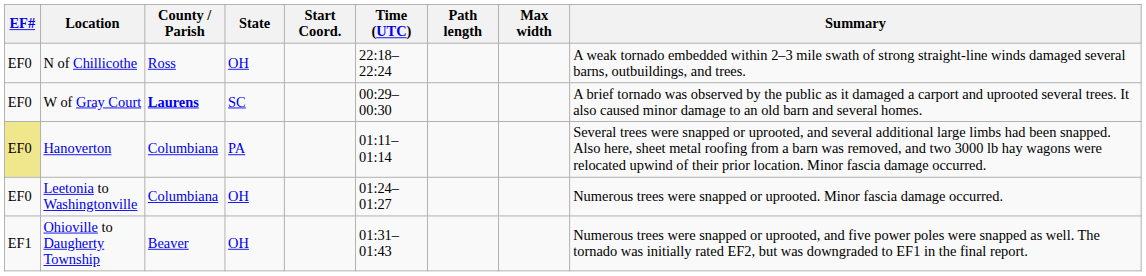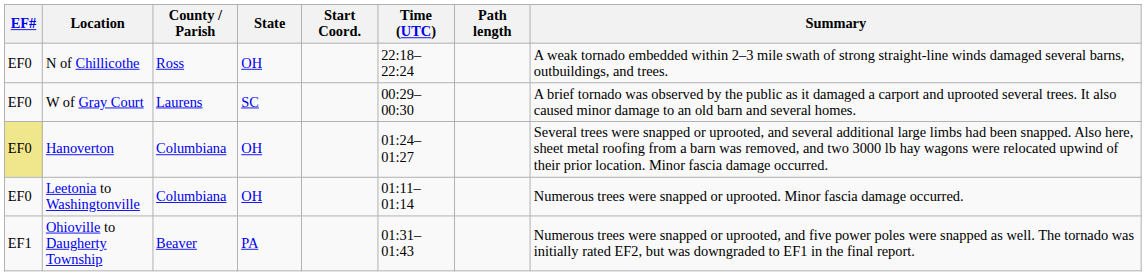- column: (534, 24)
(173, 102) bold -> (179, 102) normal
(237, 149) PA -> (252, 149) OH
(379, 149) 01:11–01:14 -> (401, 149) 01:24–01:27
(379, 196) 01:24–01:27 -> (401, 196) 01:11–01:14
(239, 243) OH -> (250, 243) PA
